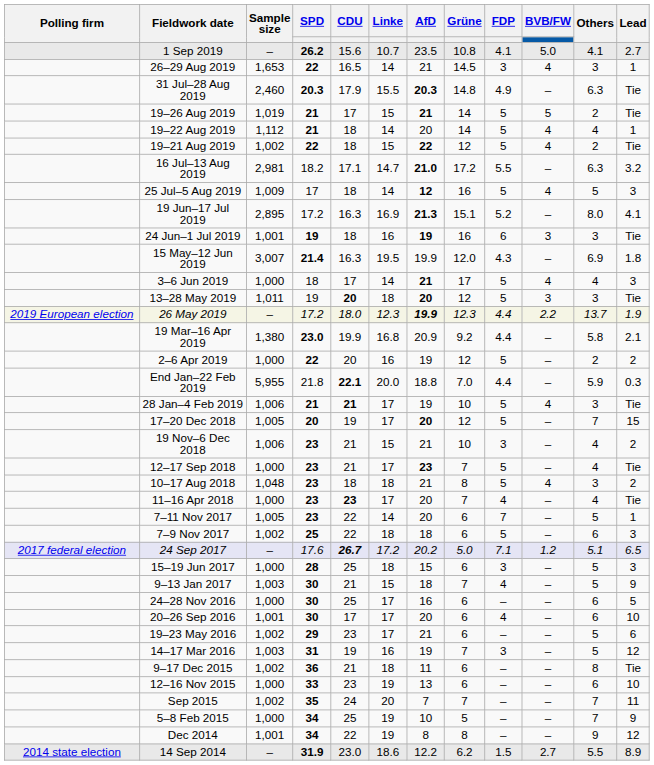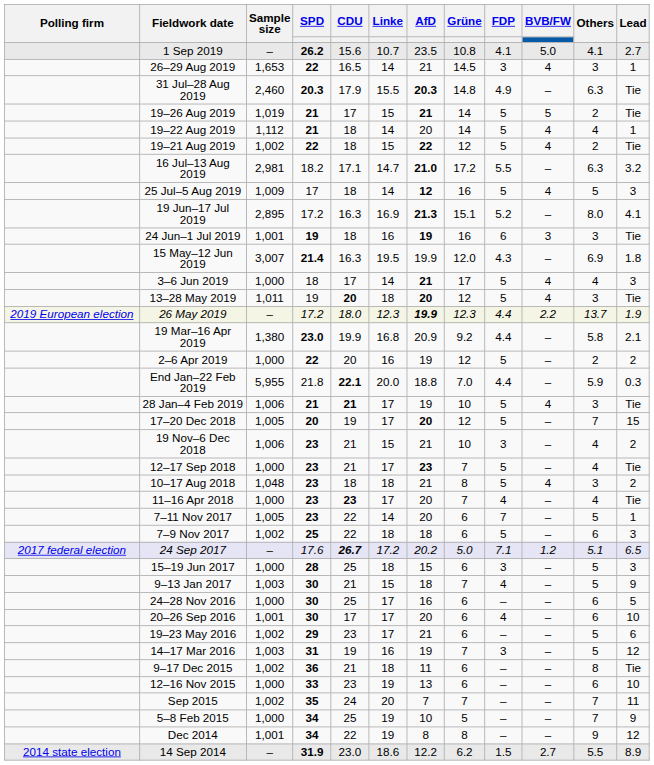(548, 298) 3 -> (548, 298) 4
